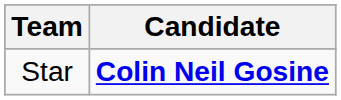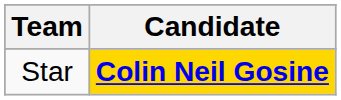(212, 71) no background -> (212, 71) gold background
